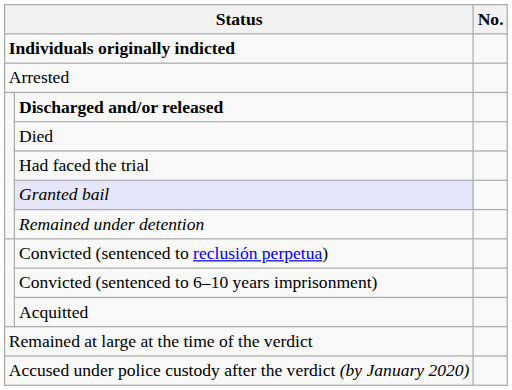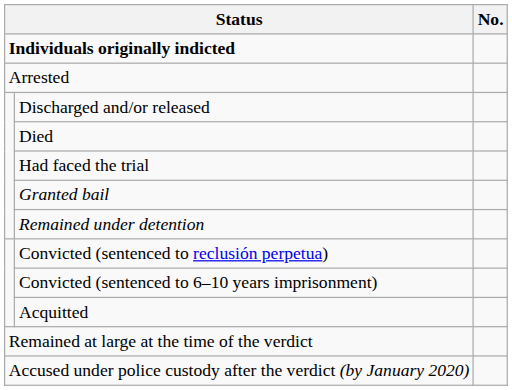(121, 107) bold -> (114, 107) normal
(64, 195) lavender background -> (64, 195) no background
